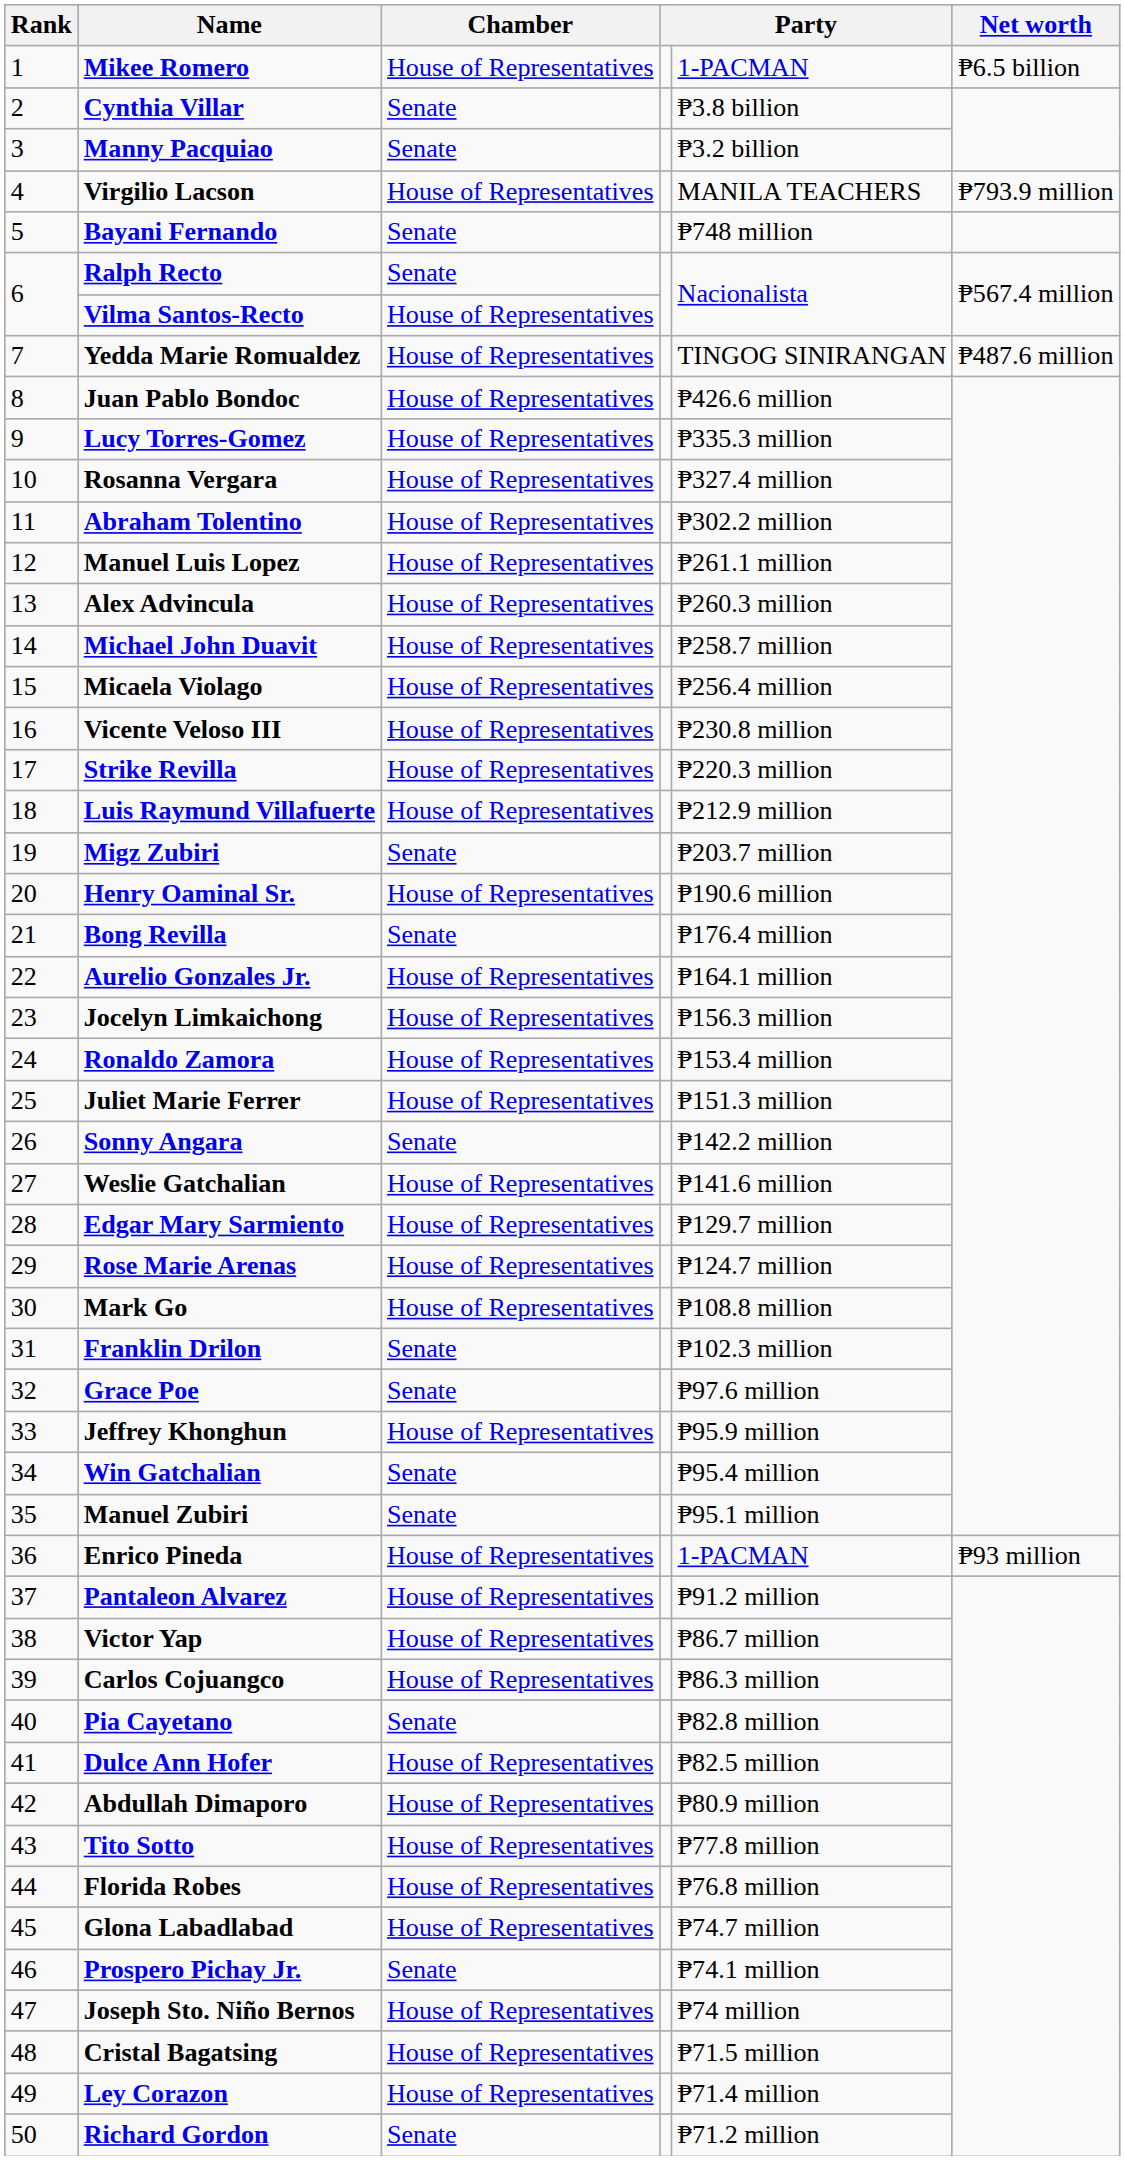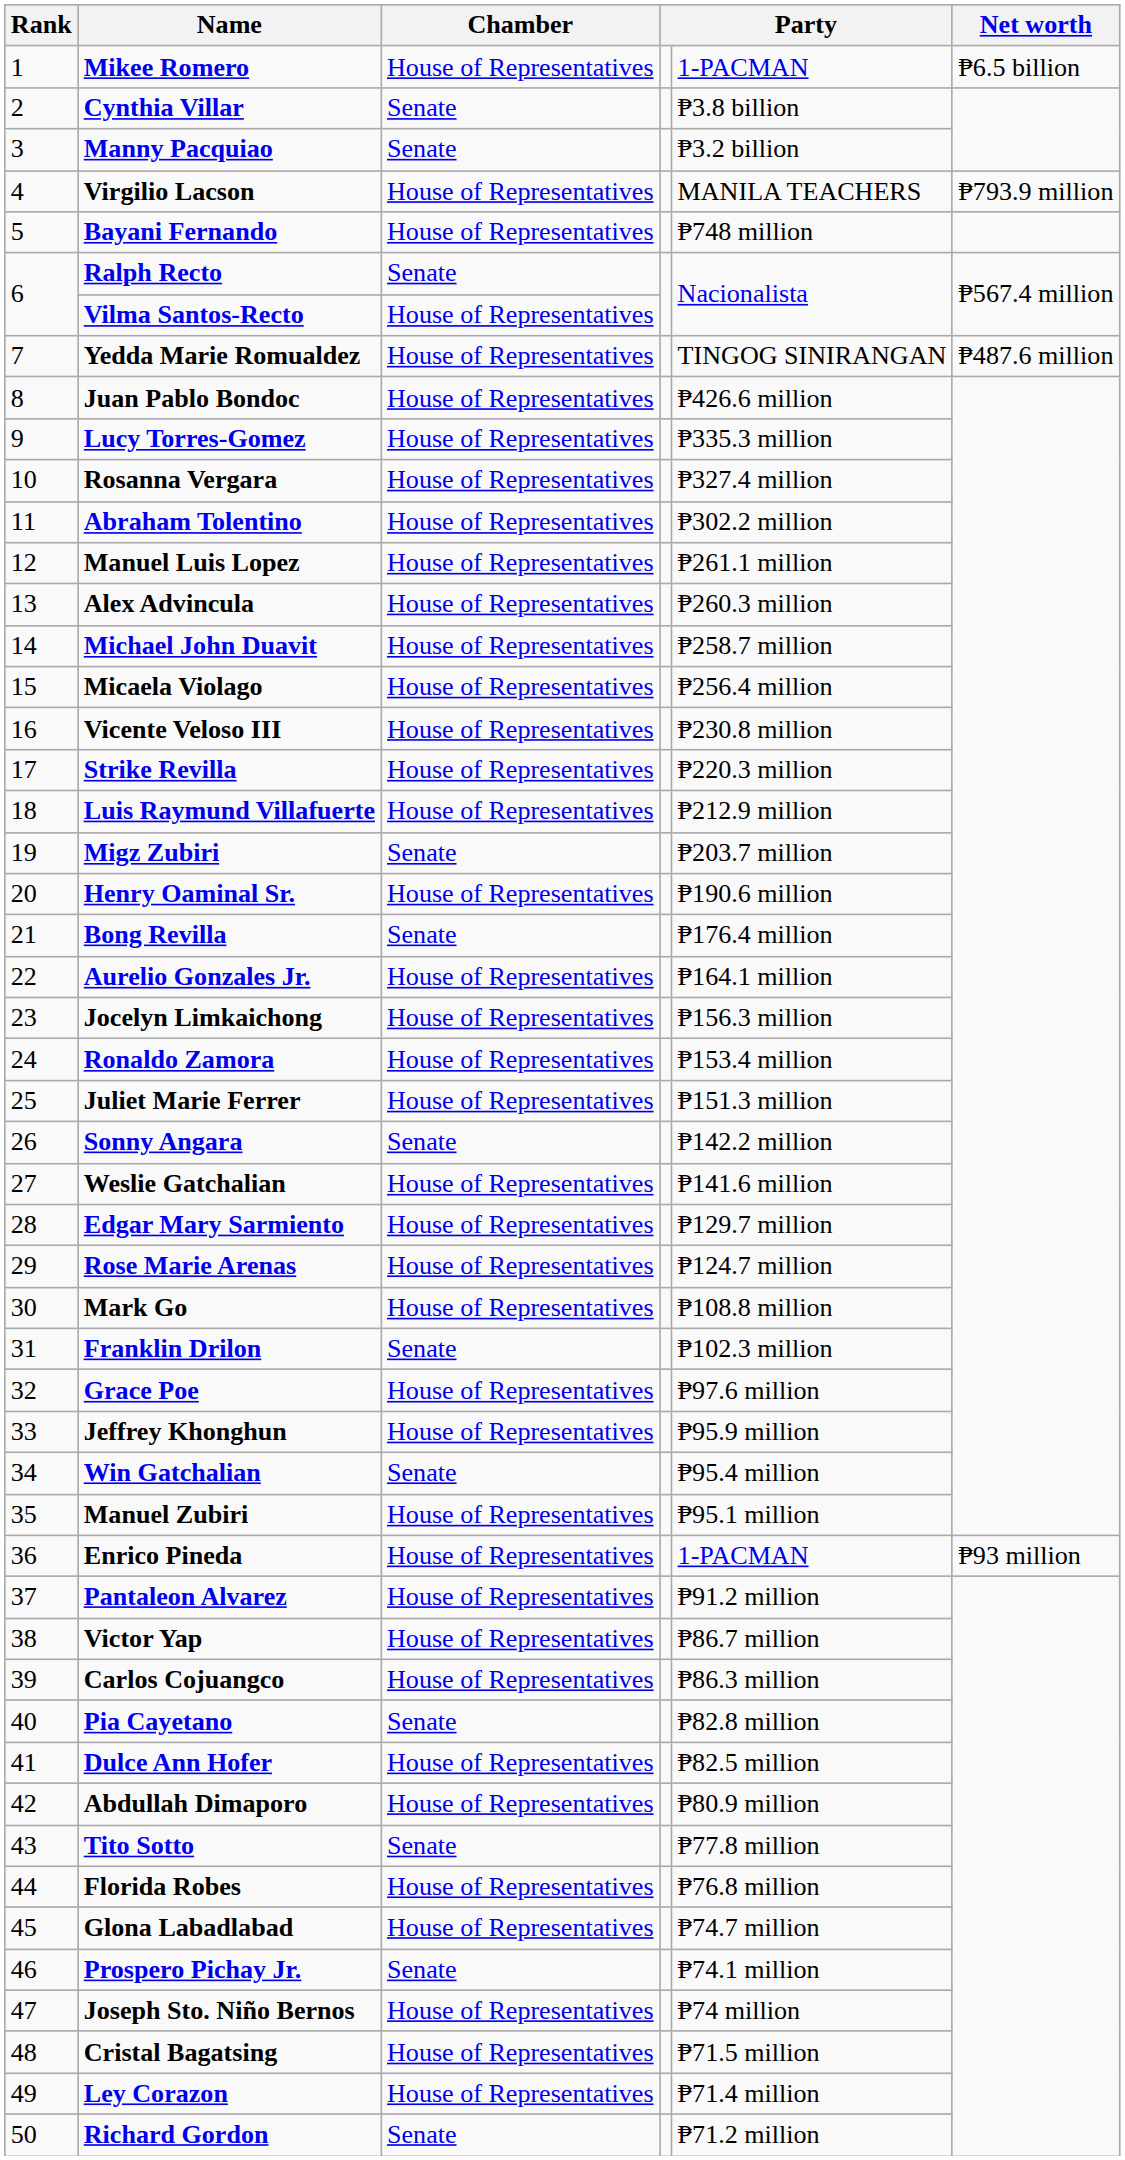(422, 231) Senate -> (520, 231) House of Representatives
(422, 1390) Senate -> (520, 1390) House of Representatives
(422, 1514) Senate -> (520, 1514) House of Representatives
(520, 1845) House of Representatives -> (422, 1845) Senate
